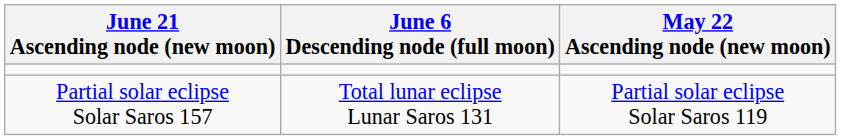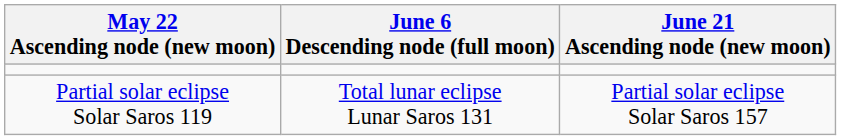columns swapped: (698, 34) <-> (143, 34)
